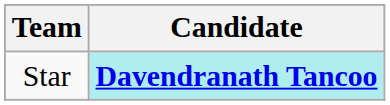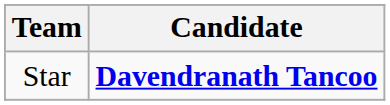(236, 75) paleturquoise background -> (236, 75) no background
